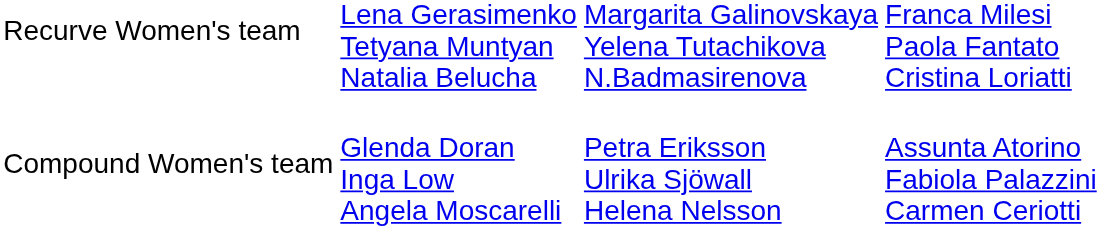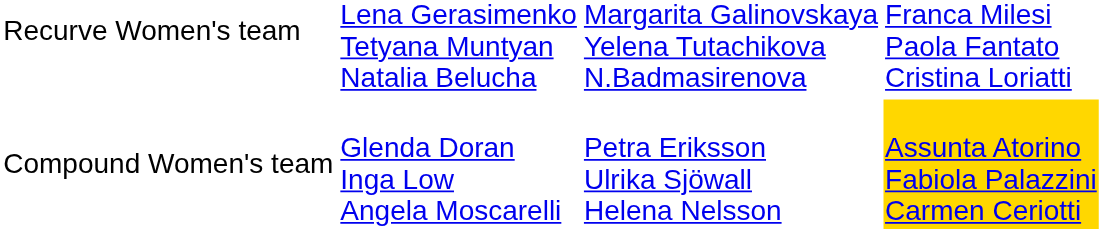(991, 179) no background -> (991, 179) gold background
